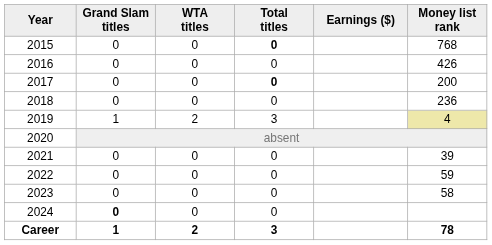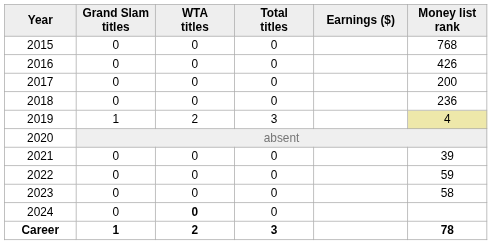(274, 45) bold -> (274, 45) normal
(274, 82) bold -> (274, 82) normal
(116, 212) bold -> (116, 212) normal
(195, 212) normal -> (195, 212) bold
